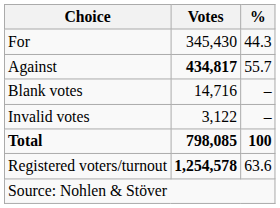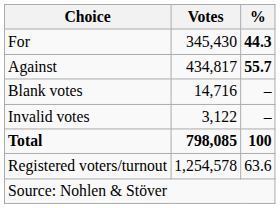(258, 41) normal -> (258, 41) bold
(212, 66) bold -> (212, 66) normal
(258, 66) normal -> (258, 66) bold
(206, 166) bold -> (206, 166) normal
